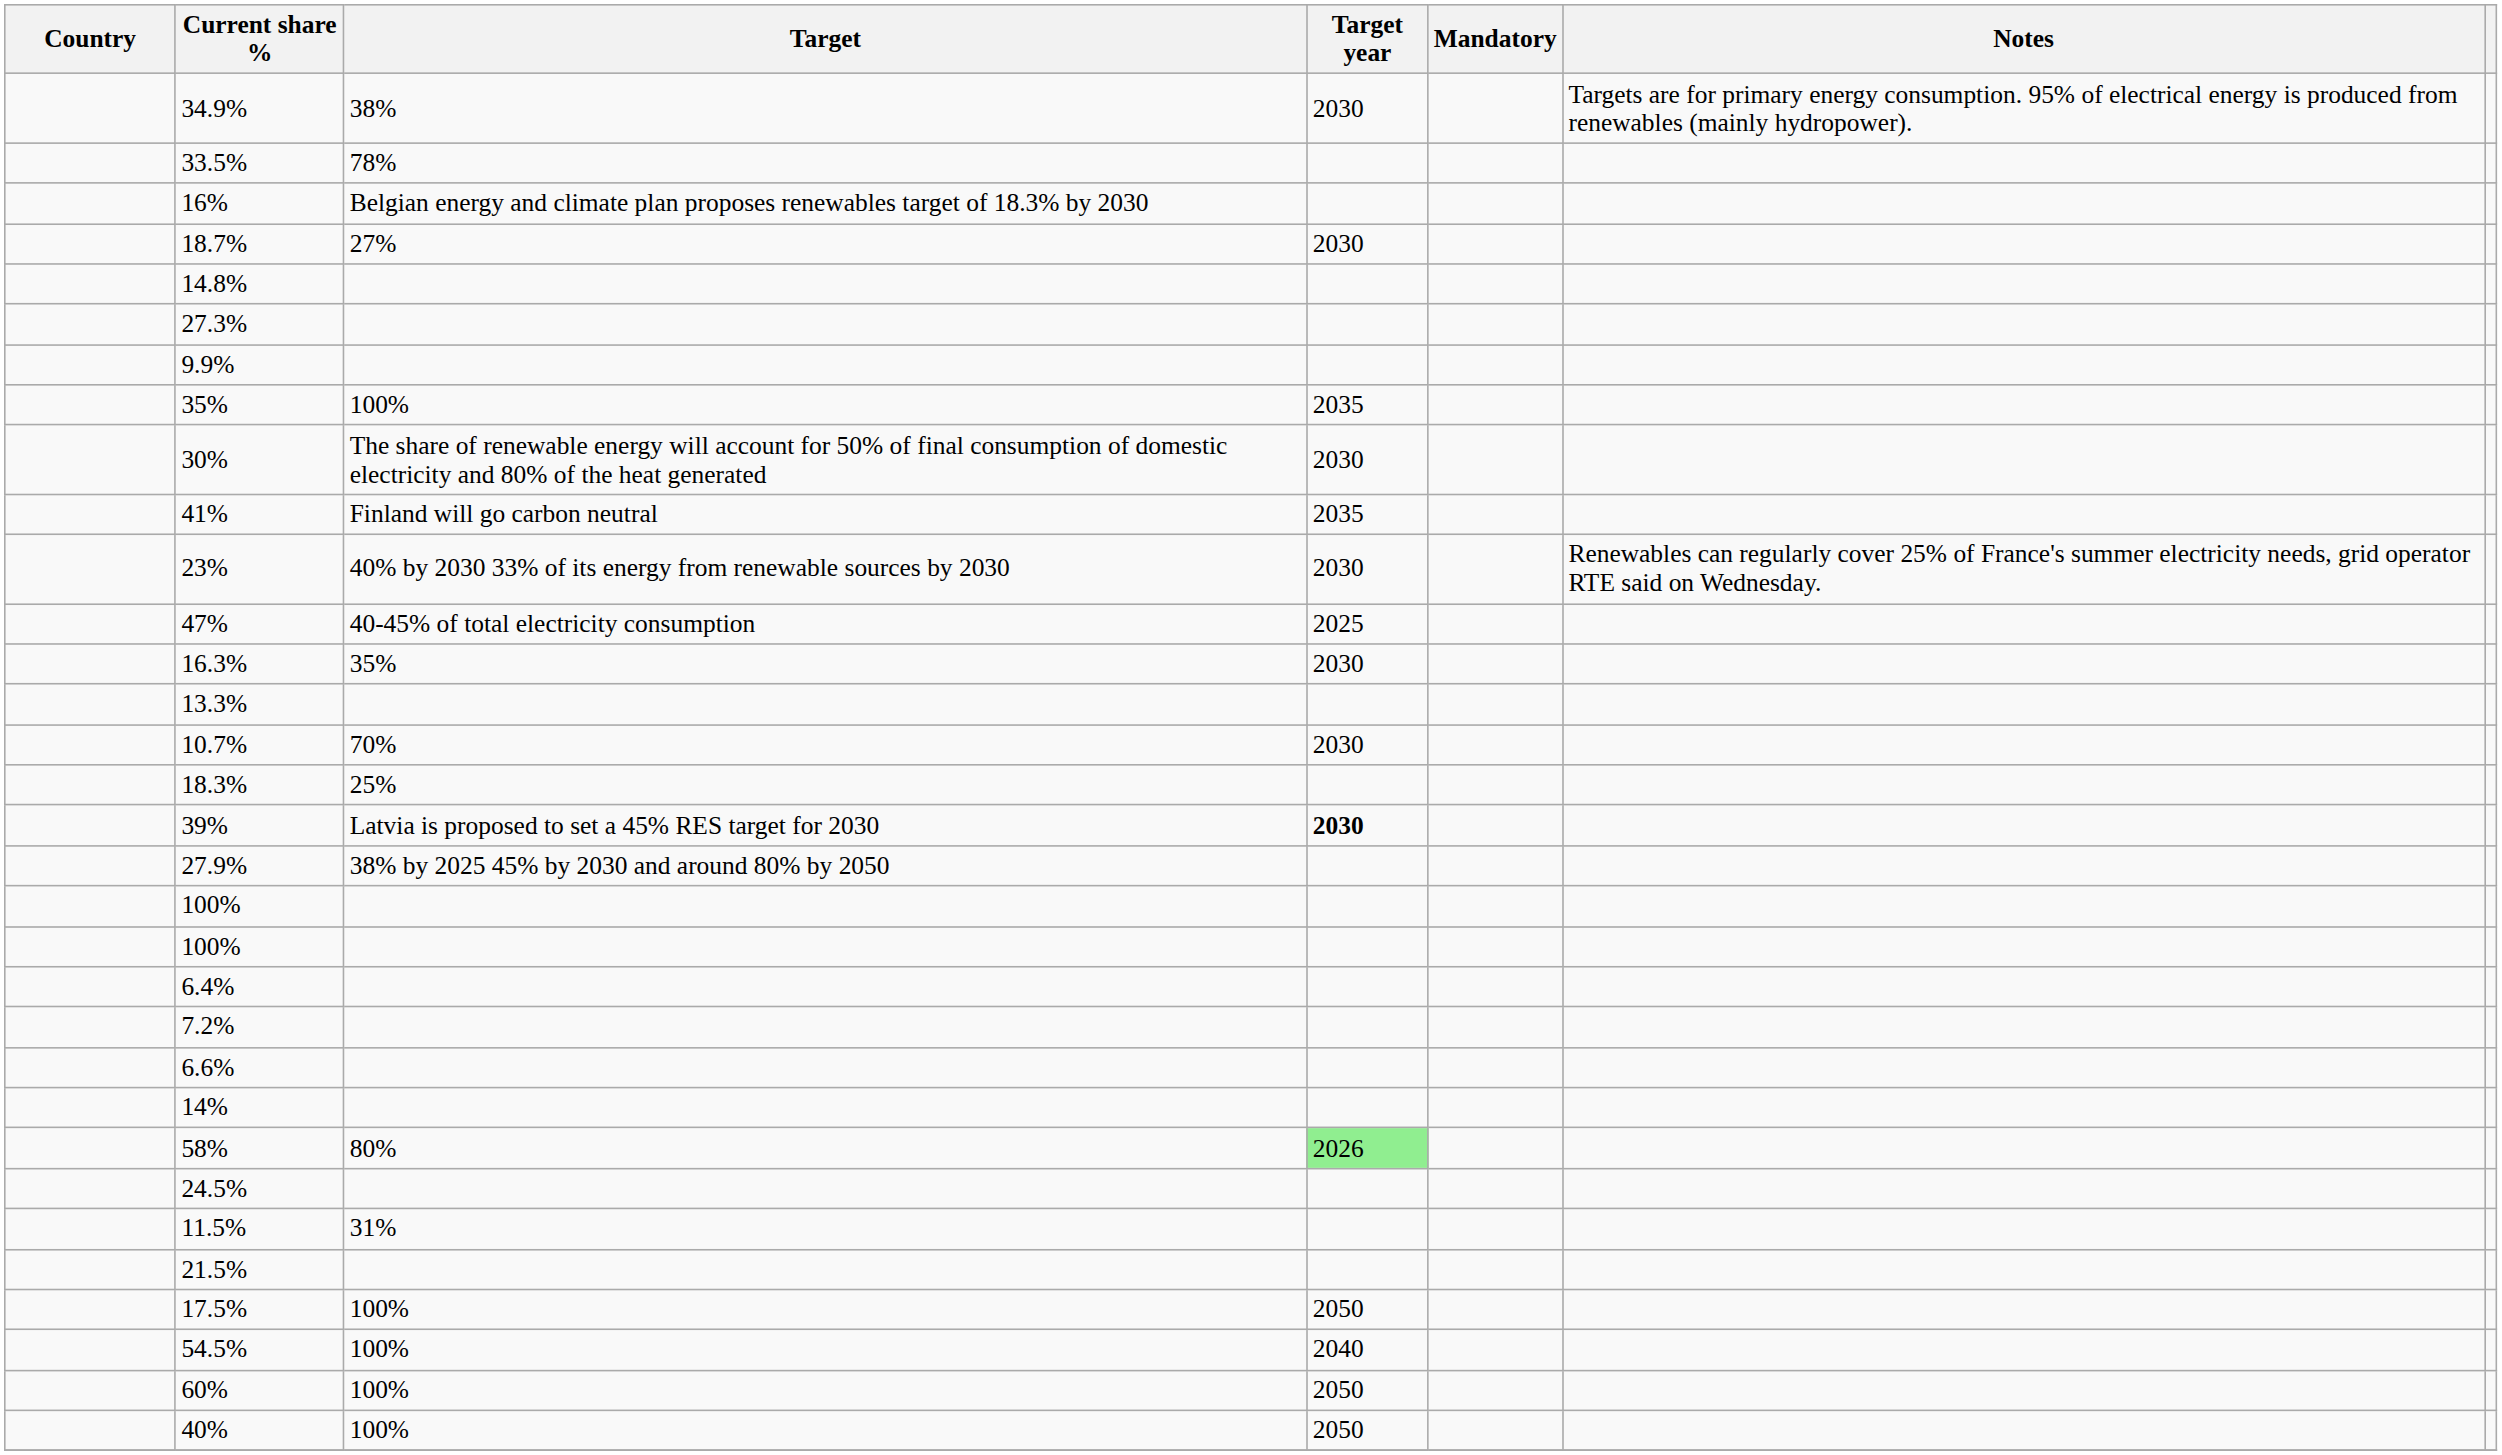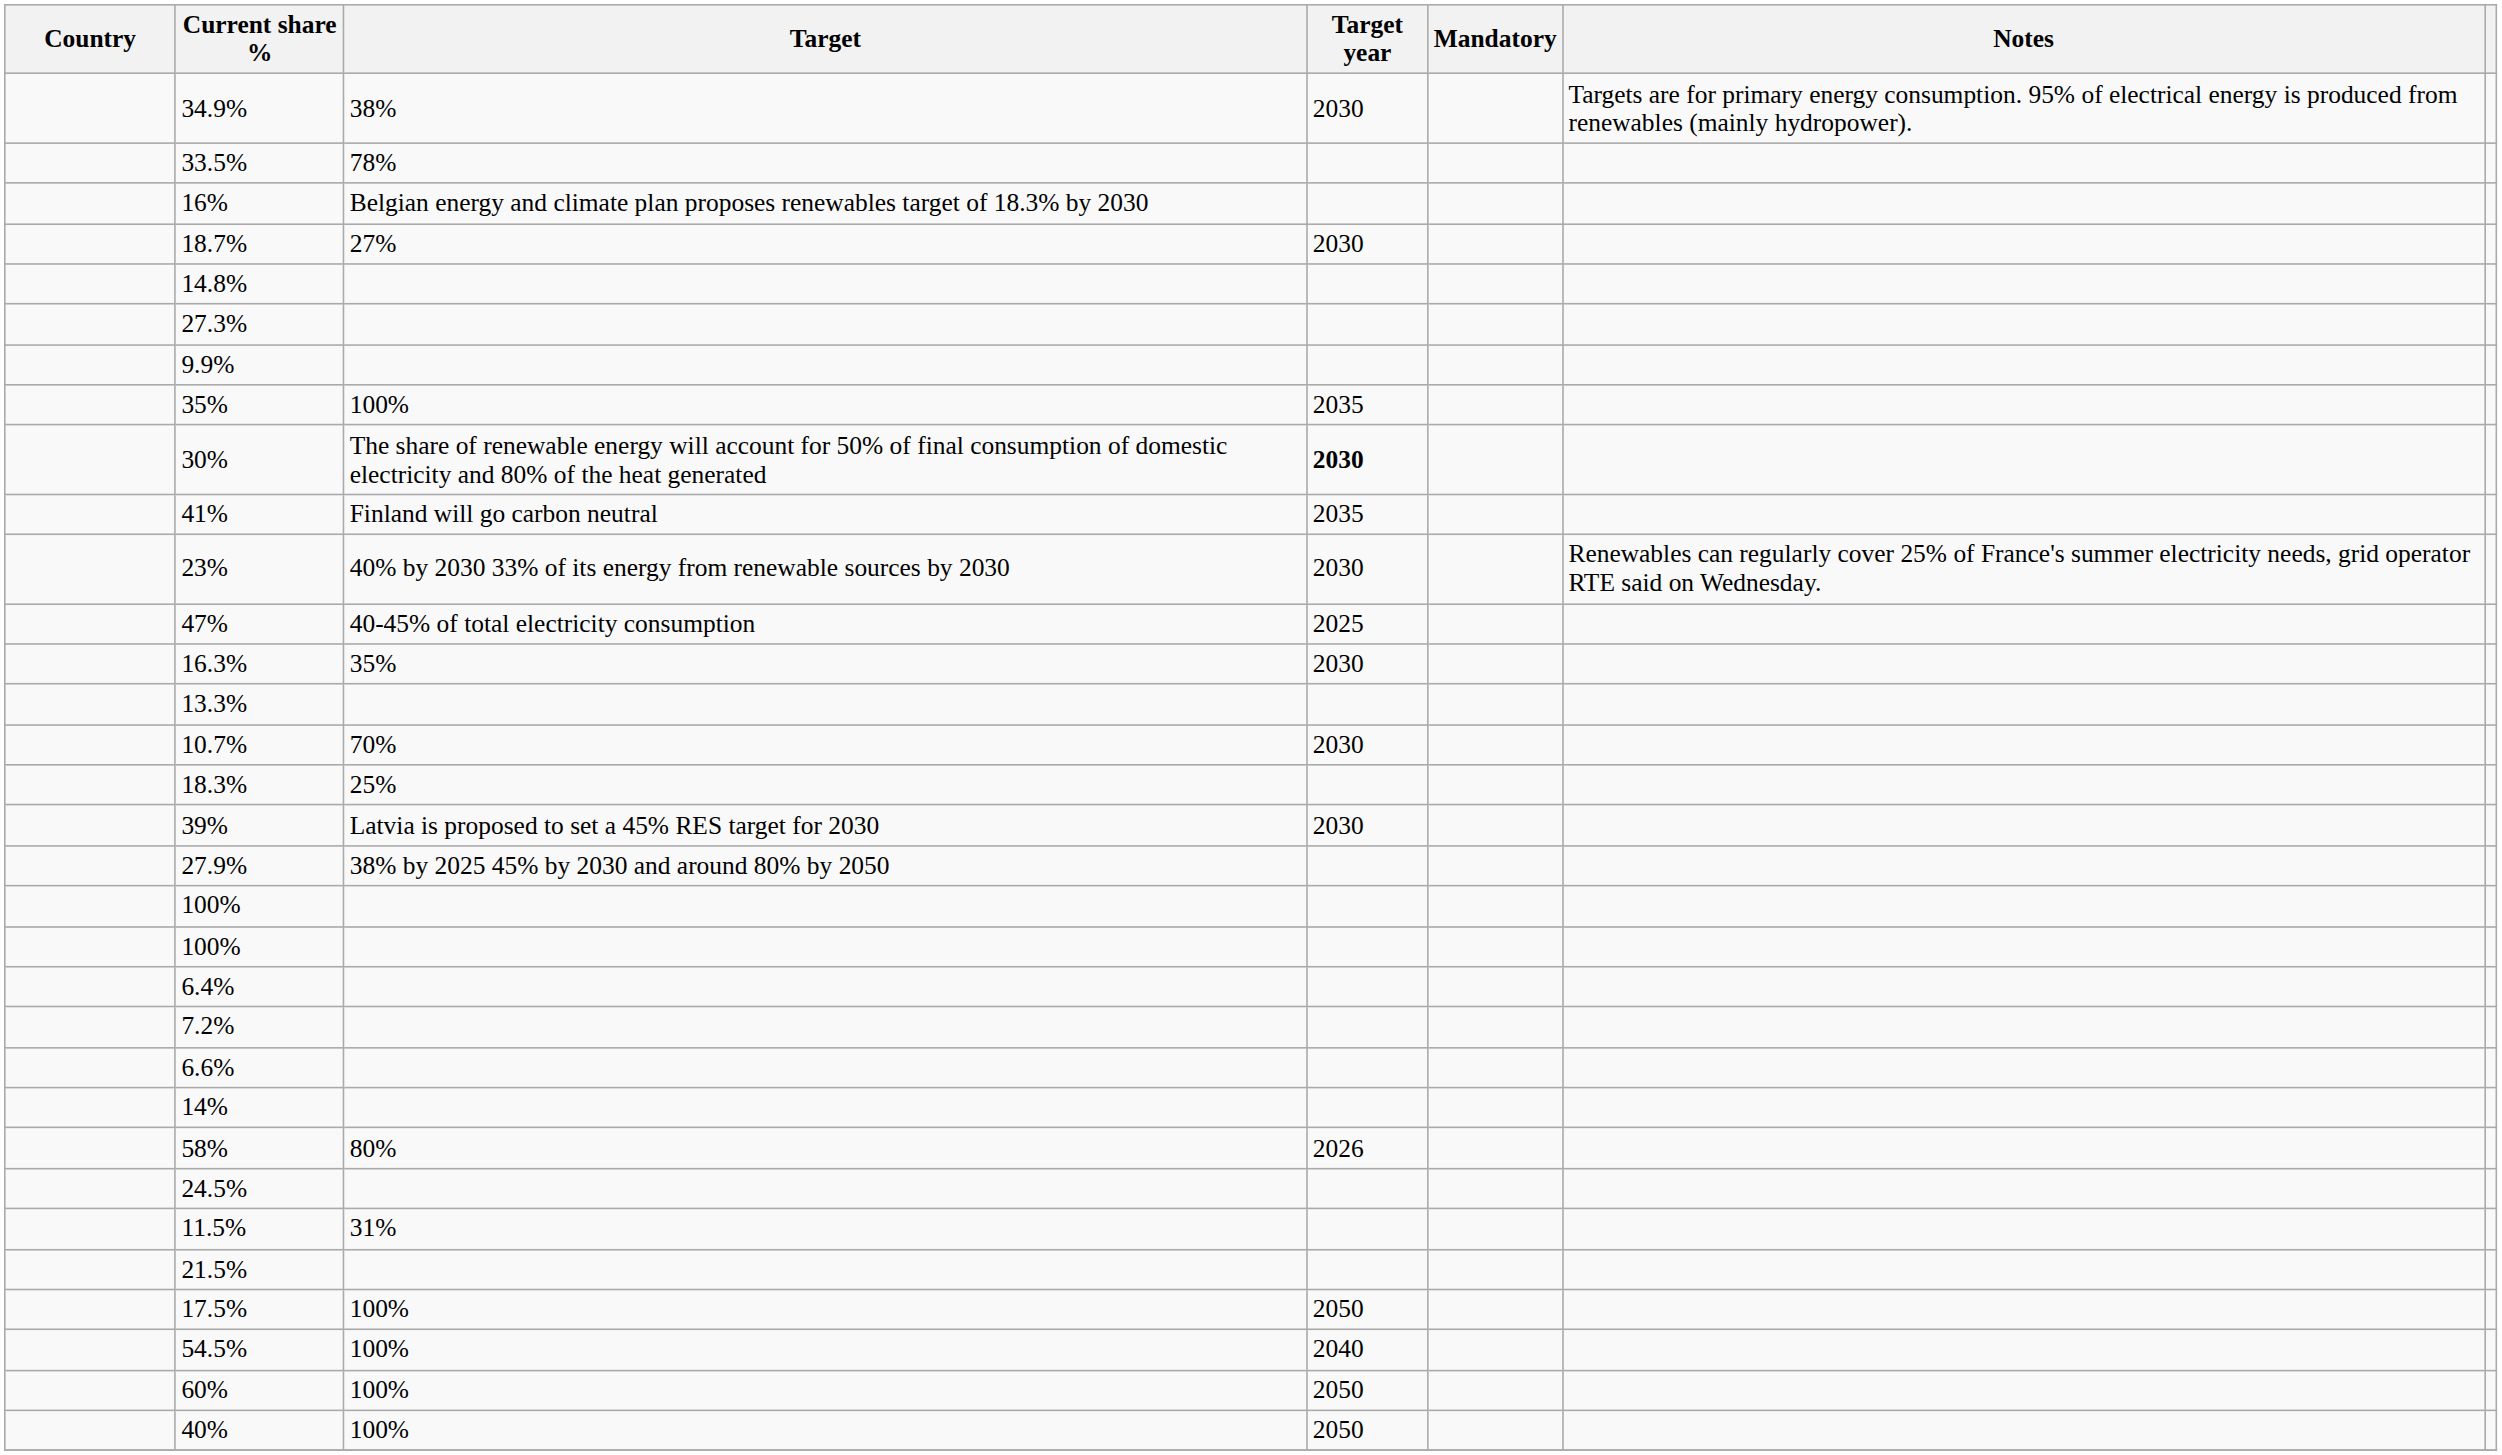(1338, 459) normal -> (1338, 459) bold
(1338, 825) bold -> (1338, 825) normal
(1338, 1147) lightgreen background -> (1338, 1147) no background
